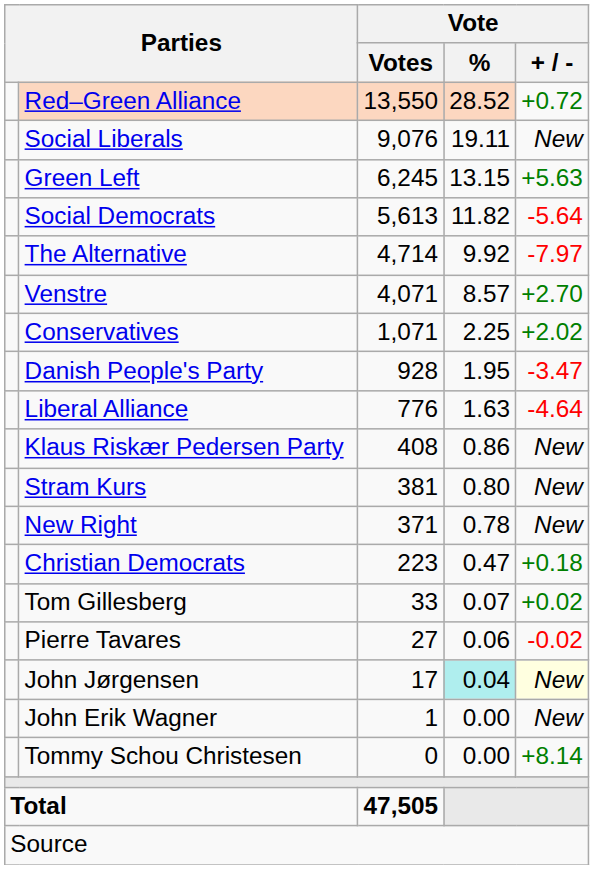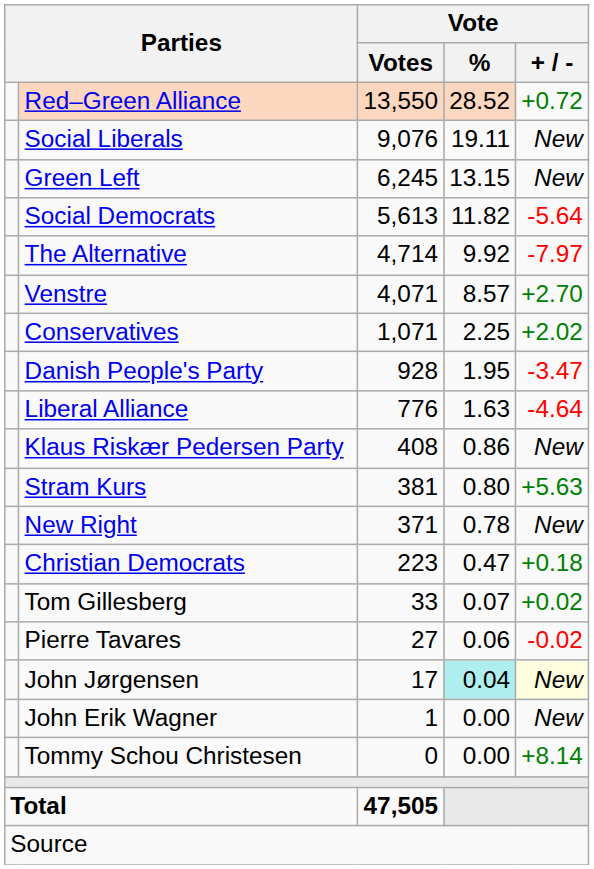(552, 178) +5.63 -> (558, 178) New
(558, 486) New -> (552, 486) +5.63
